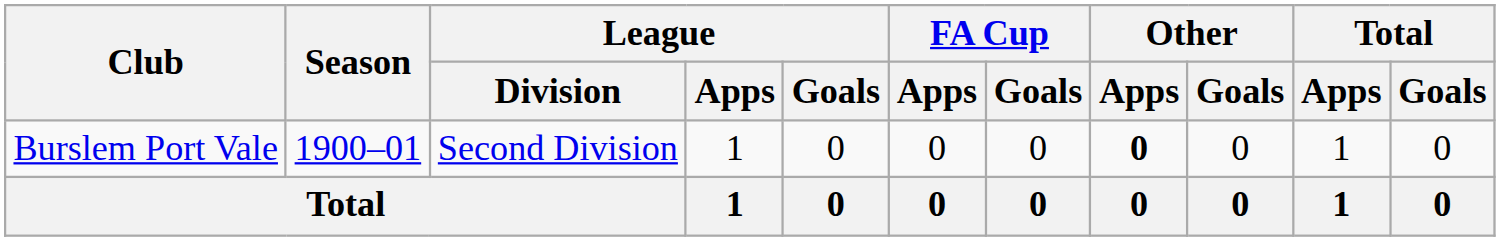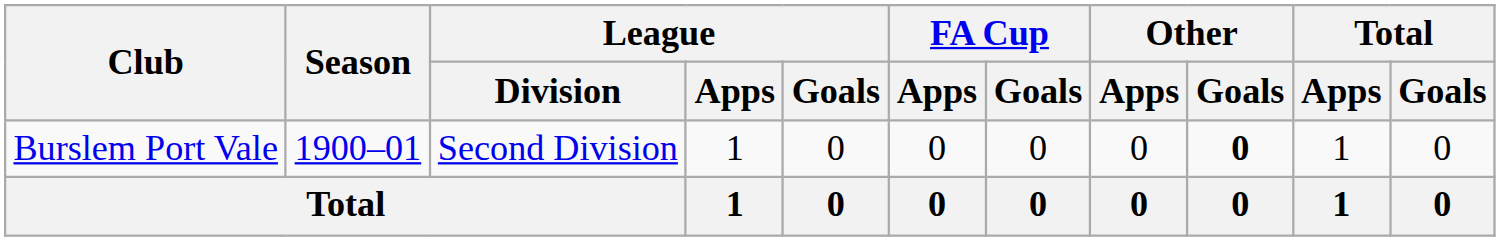(1139, 147) bold -> (1139, 147) normal
(1240, 147) normal -> (1240, 147) bold
